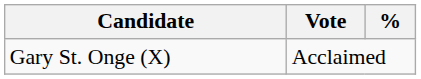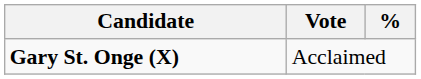(90, 56) normal -> (94, 56) bold
